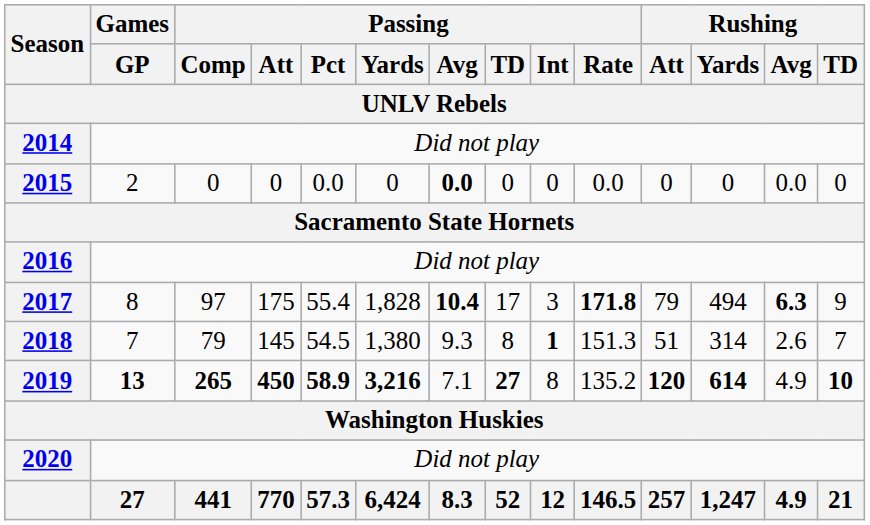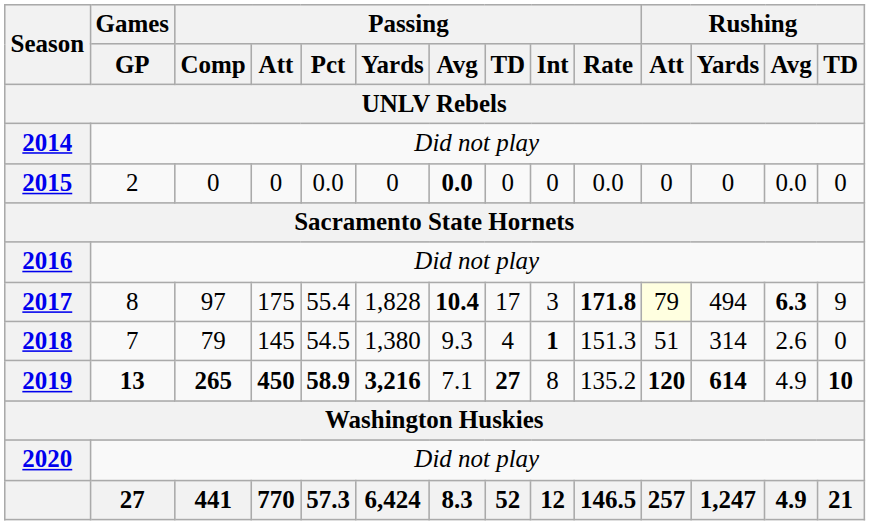(666, 301) no background -> (666, 301) lightyellow background
(508, 340) 8 -> (508, 340) 4
(841, 340) 7 -> (841, 340) 0
